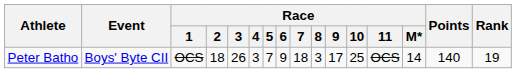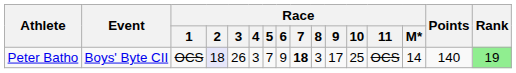(217, 58) no background -> (217, 58) lavender background
(301, 58) normal -> (301, 58) bold
(492, 58) no background -> (492, 58) lightgreen background
